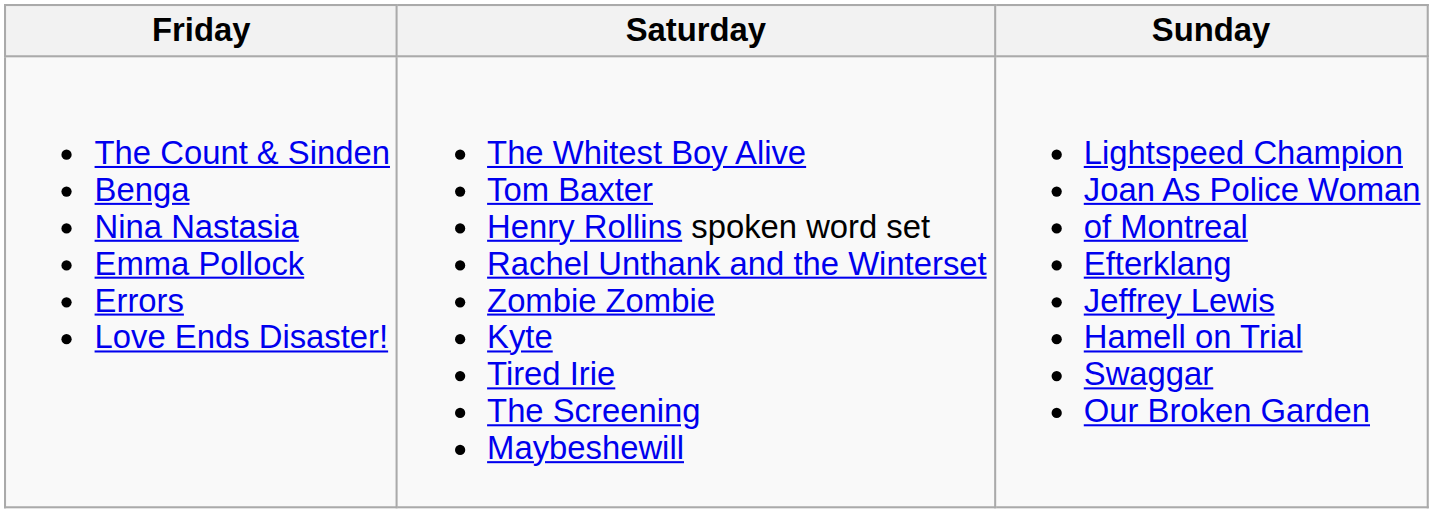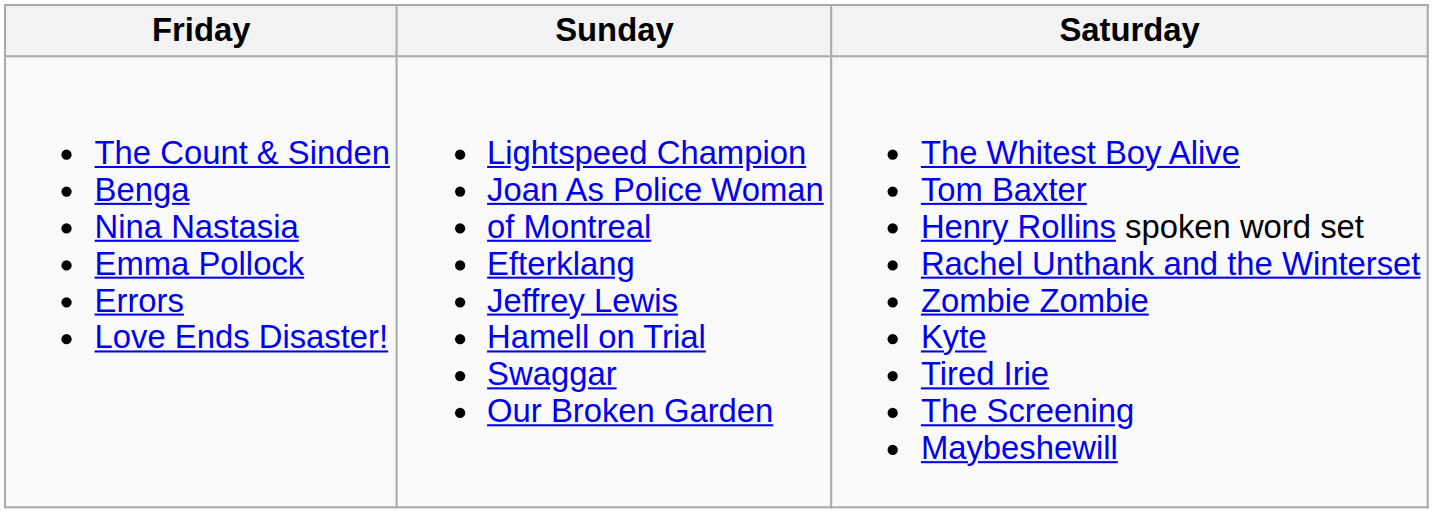columns swapped: (696, 30) <-> (1211, 30)
